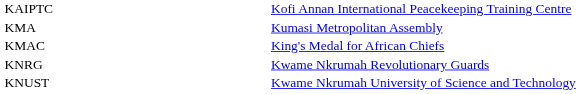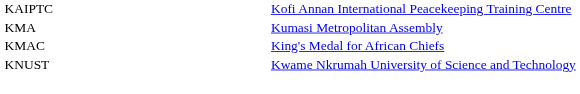- row: (24, 64)
